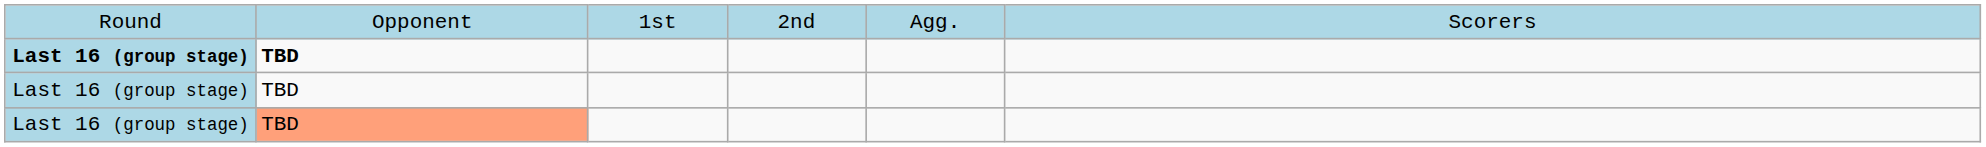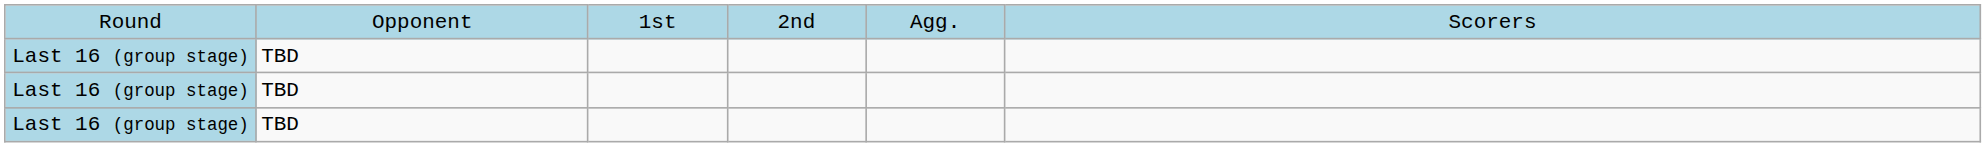(131, 56) bold -> (131, 56) normal
(280, 56) bold -> (280, 56) normal
(280, 124) lightsalmon background -> (280, 124) no background
